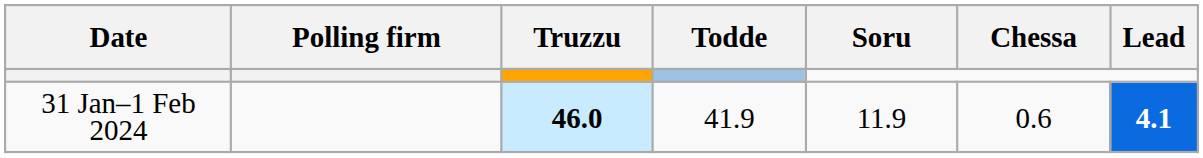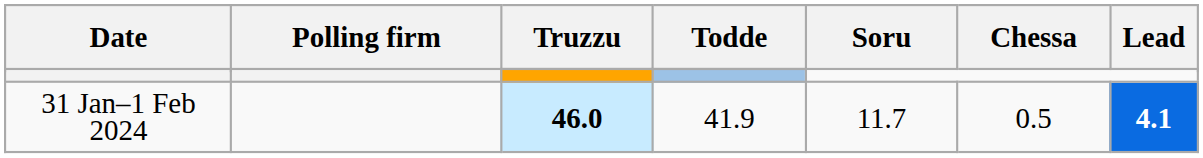(881, 117) 11.9 -> (881, 117) 11.7
(1034, 117) 0.6 -> (1034, 117) 0.5
